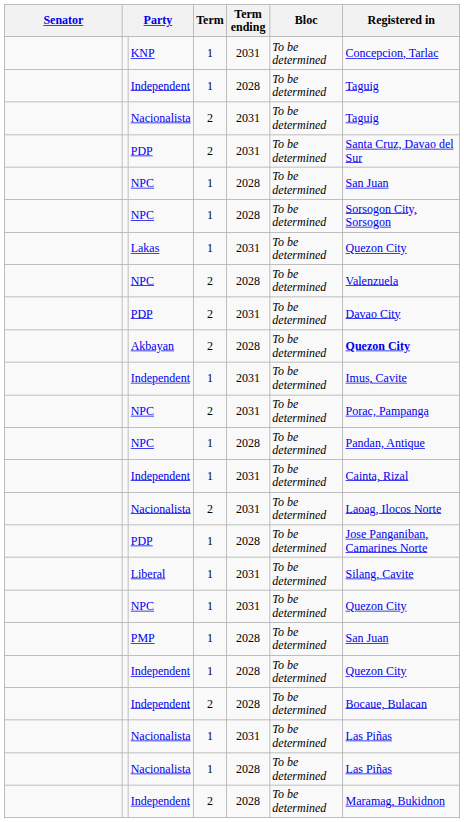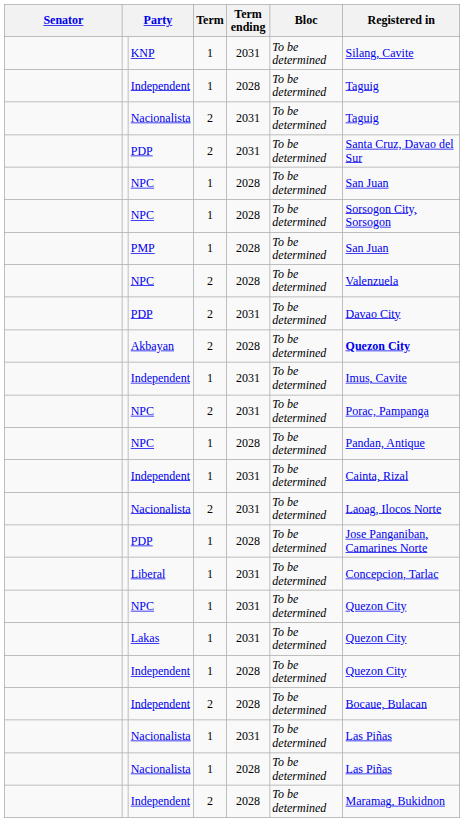(392, 53) Concepcion, Tarlac -> (380, 53) Silang, Cavite
rows swapped: (143, 638) <-> (145, 248)
(380, 573) Silang, Cavite -> (392, 573) Concepcion, Tarlac
